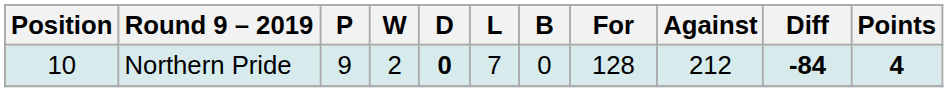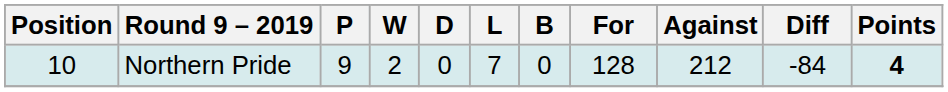(445, 65) bold -> (445, 65) normal
(808, 65) bold -> (808, 65) normal
